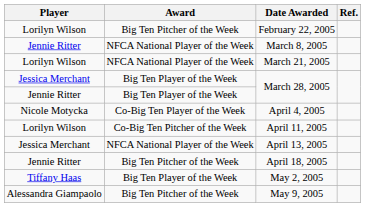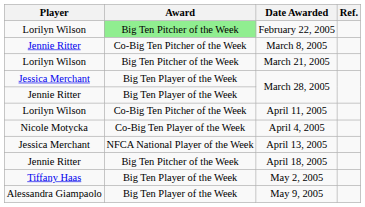(180, 29) no background -> (180, 29) lightgreen background
(180, 45) NFCA National Player of the Week -> (180, 45) Co-Big Ten Pitcher of the Week
(180, 62) NFCA National Player of the Week -> (180, 62) Big Ten Pitcher of the Week
rows swapped: (54, 111) <-> (54, 128)
(180, 194) Big Ten Pitcher of the Week -> (180, 194) Big Ten Player of the Week
